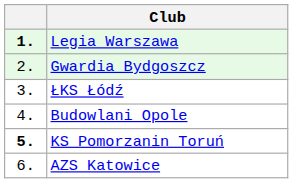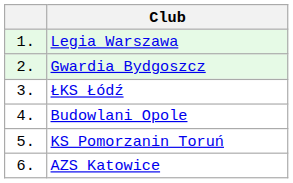(26, 42) bold -> (26, 42) normal
(26, 141) bold -> (26, 141) normal
